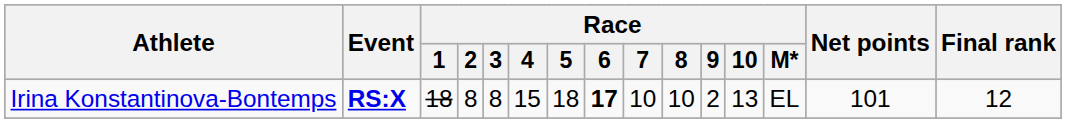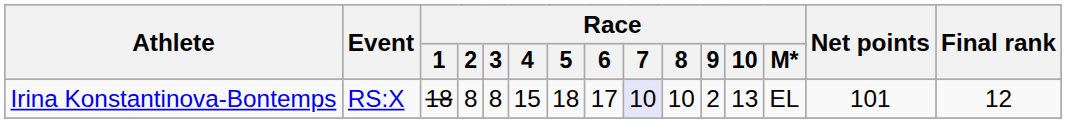(377, 99) bold -> (376, 99) normal
(604, 99) bold -> (604, 99) normal
(643, 99) no background -> (643, 99) lavender background
